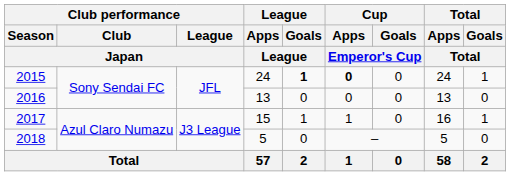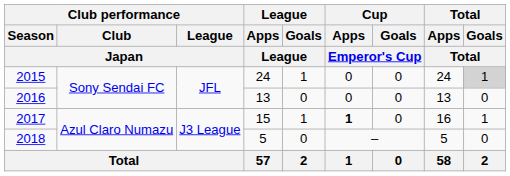(304, 77) bold -> (304, 77) normal
(349, 77) bold -> (349, 77) normal
(485, 77) no background -> (485, 77) lightgrey background
(349, 118) normal -> (349, 118) bold
